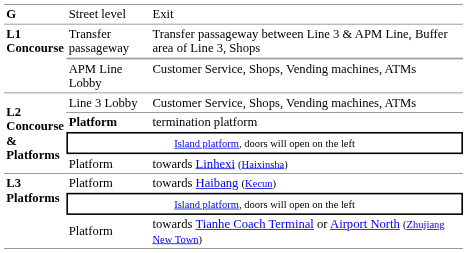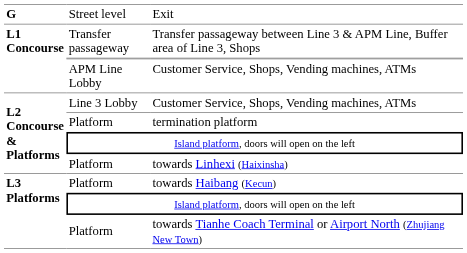(93, 122) bold -> (91, 122) normal
